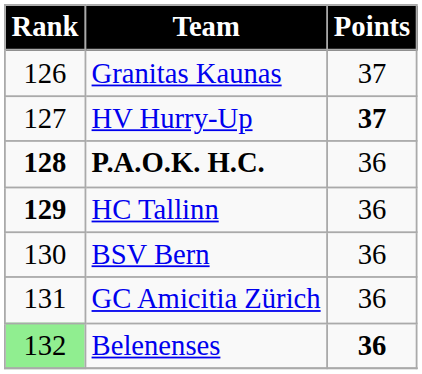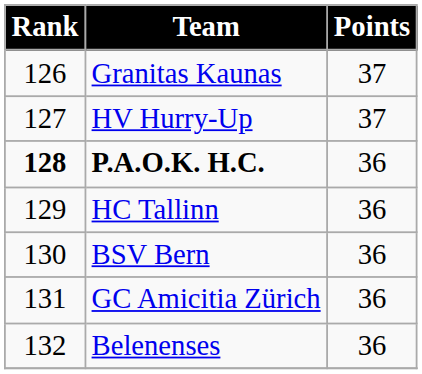(372, 118) bold -> (372, 118) normal
(45, 208) bold -> (45, 208) normal
(45, 345) lightgreen background -> (45, 345) no background
(372, 345) bold -> (372, 345) normal
